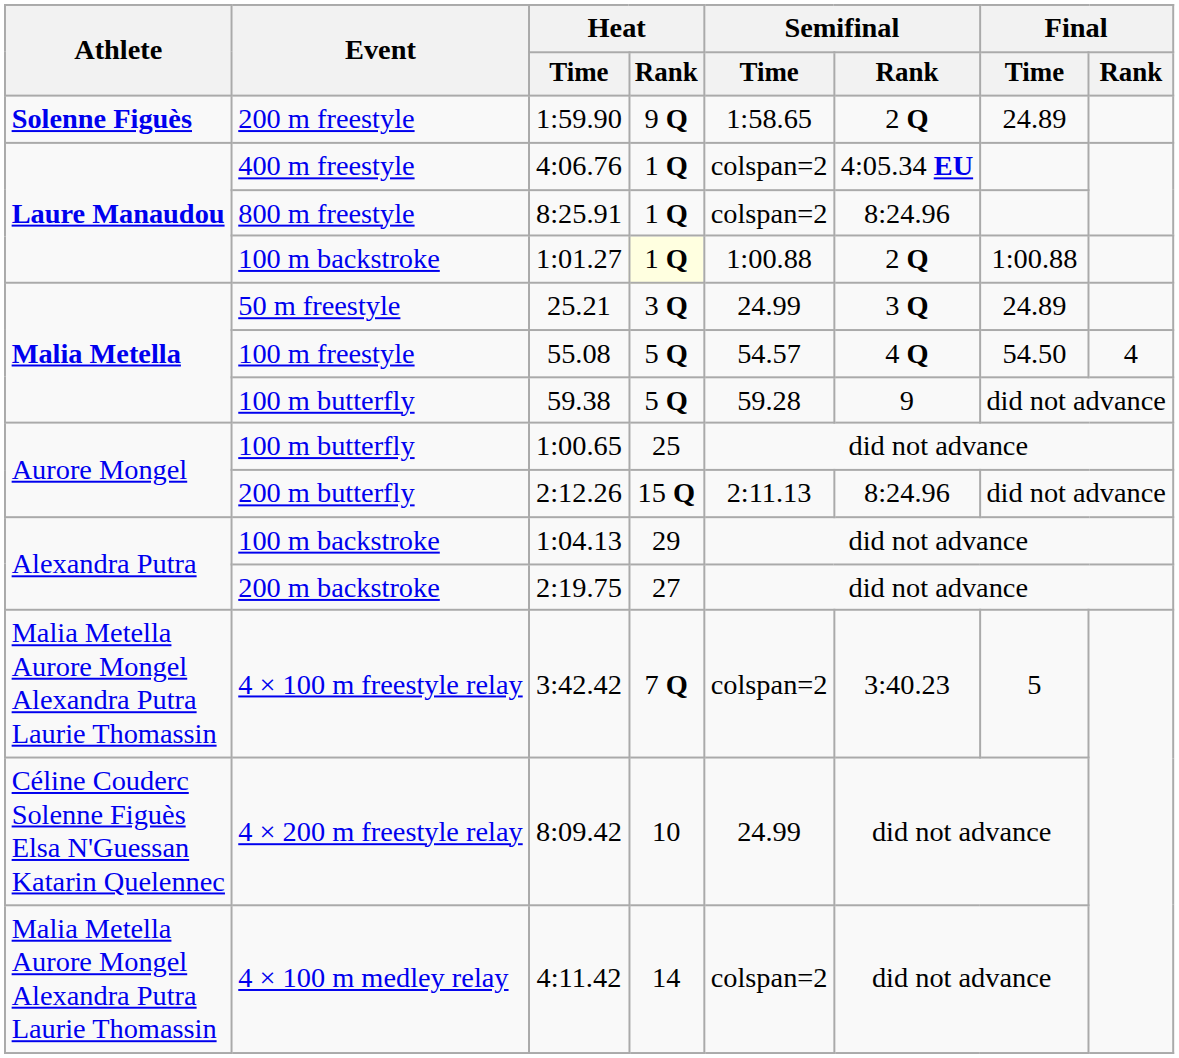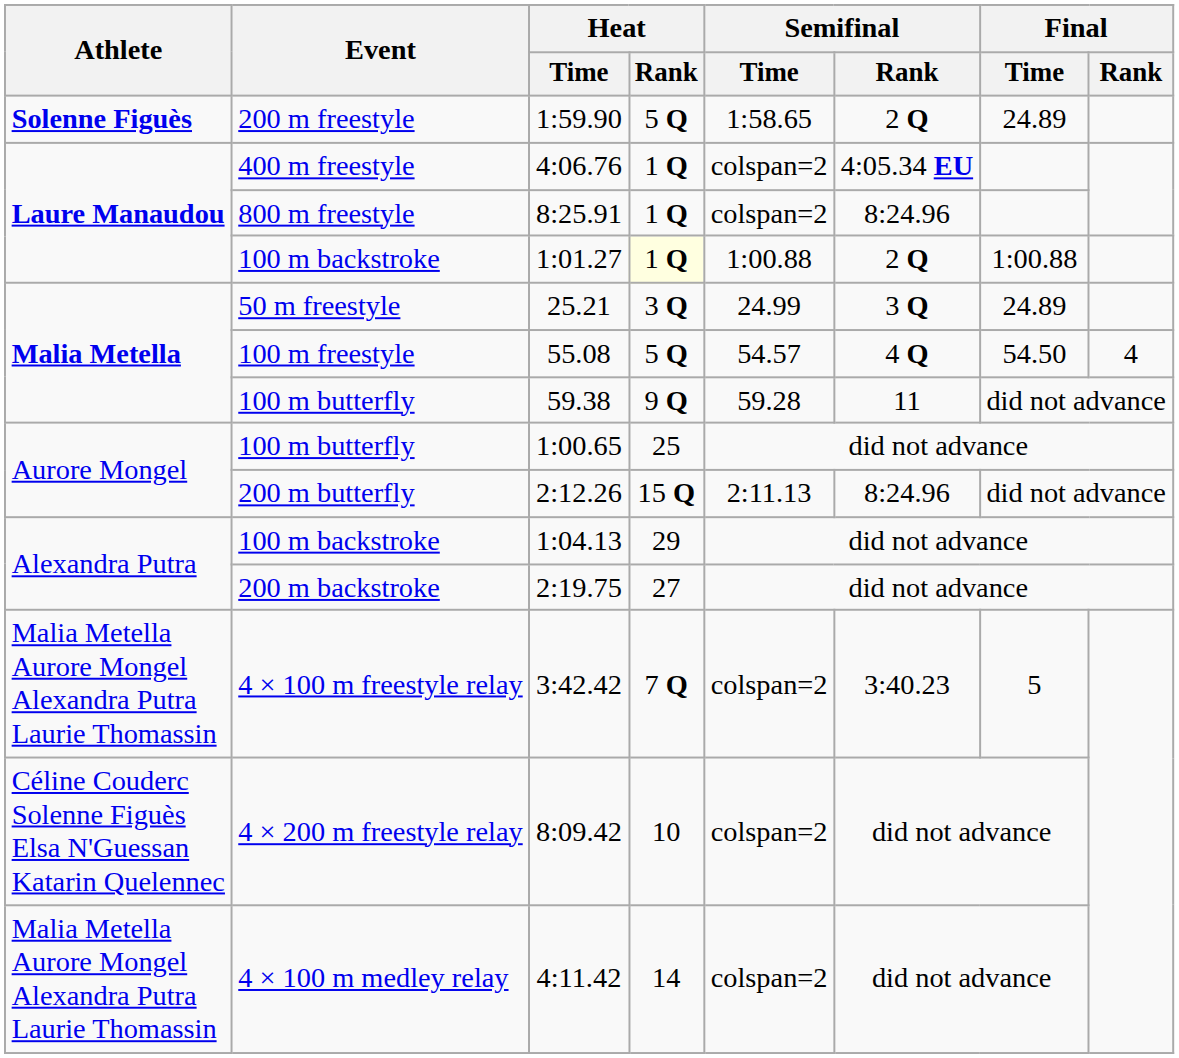(666, 119) 9 Q -> (666, 119) 5 Q
(666, 400) 5 Q -> (666, 400) 9 Q
(907, 400) 9 -> (907, 400) 11
(769, 831) 24.99 -> (769, 831) colspan=2
